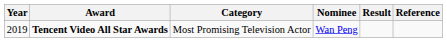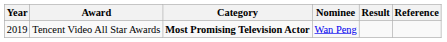(100, 29) bold -> (96, 29) normal
(242, 29) normal -> (237, 29) bold
